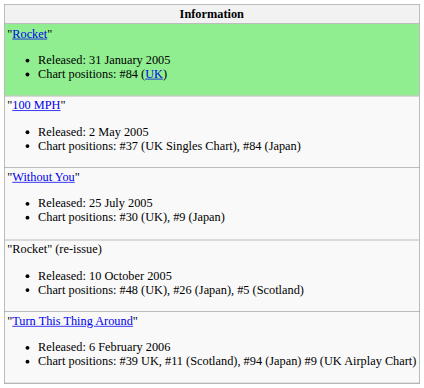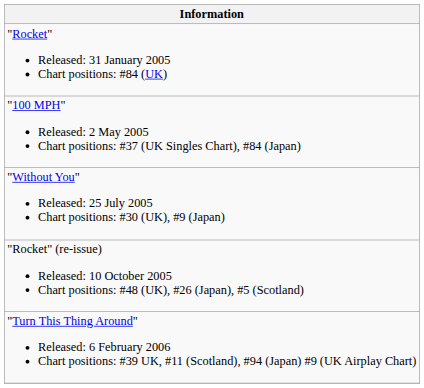(212, 54) lightgreen background -> (212, 54) no background
